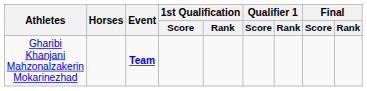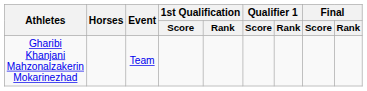(142, 61) bold -> (142, 61) normal
